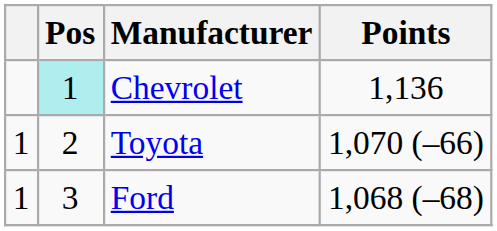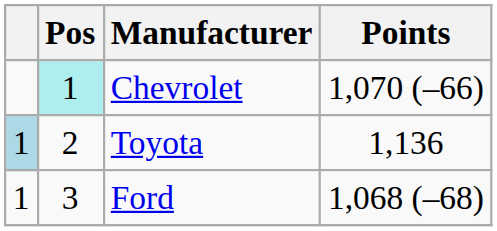(406, 87) 1,136 -> (406, 87) 1,070 (–66)
(21, 142) no background -> (21, 142) lightblue background
(406, 142) 1,070 (–66) -> (406, 142) 1,136
